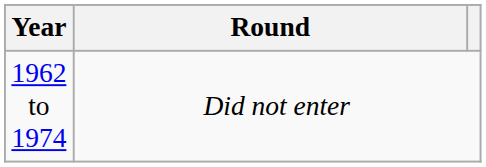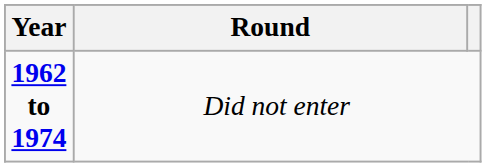(39, 105) normal -> (39, 105) bold
